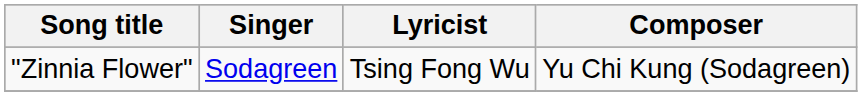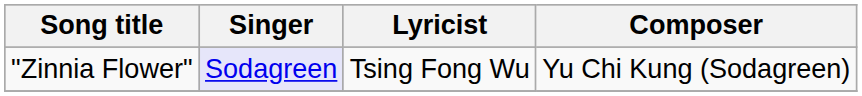(271, 68) no background -> (271, 68) lavender background
